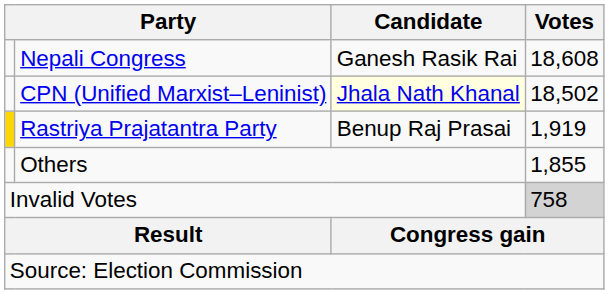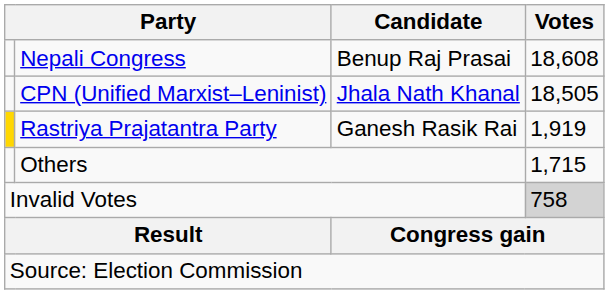(427, 57) Ganesh Rasik Rai -> (424, 57) Benup Raj Prasai
(428, 93) lightyellow background -> (428, 93) no background
(564, 93) 18,502 -> (564, 93) 18,505
(424, 128) Benup Raj Prasai -> (427, 128) Ganesh Rasik Rai
(558, 164) 1,855 -> (558, 164) 1,715
